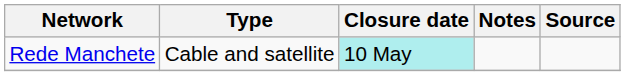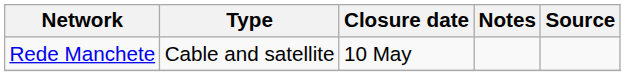(378, 53) paleturquoise background -> (378, 53) no background
